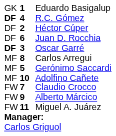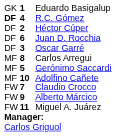(10, 48) bold -> (10, 48) normal
